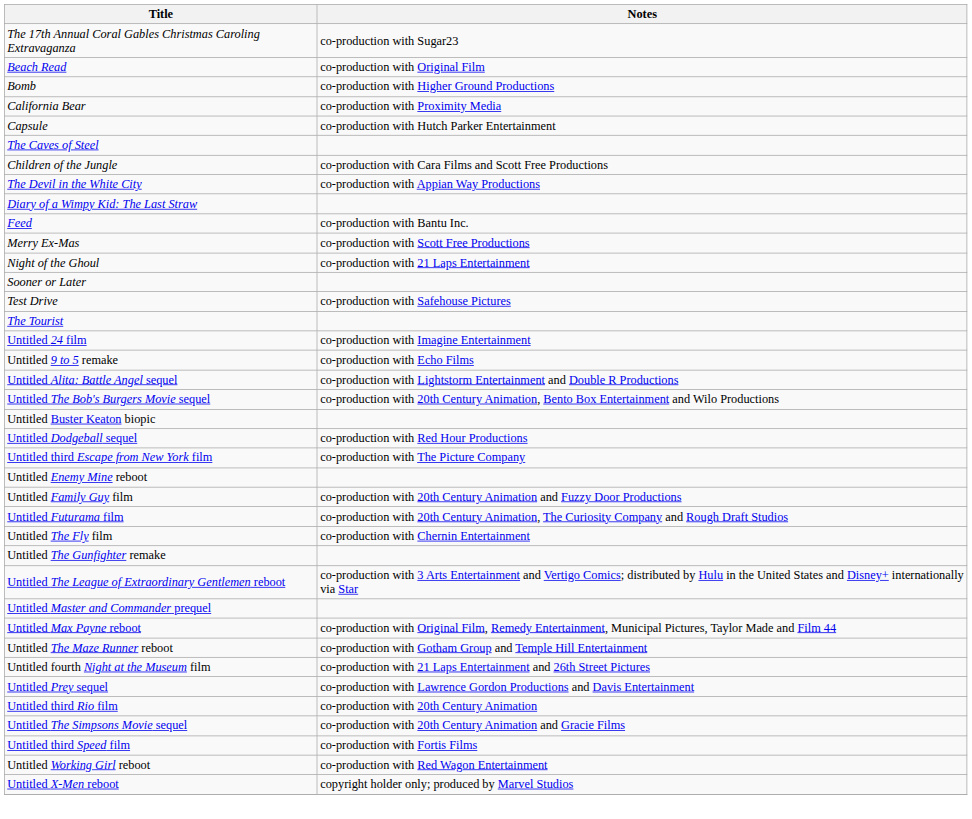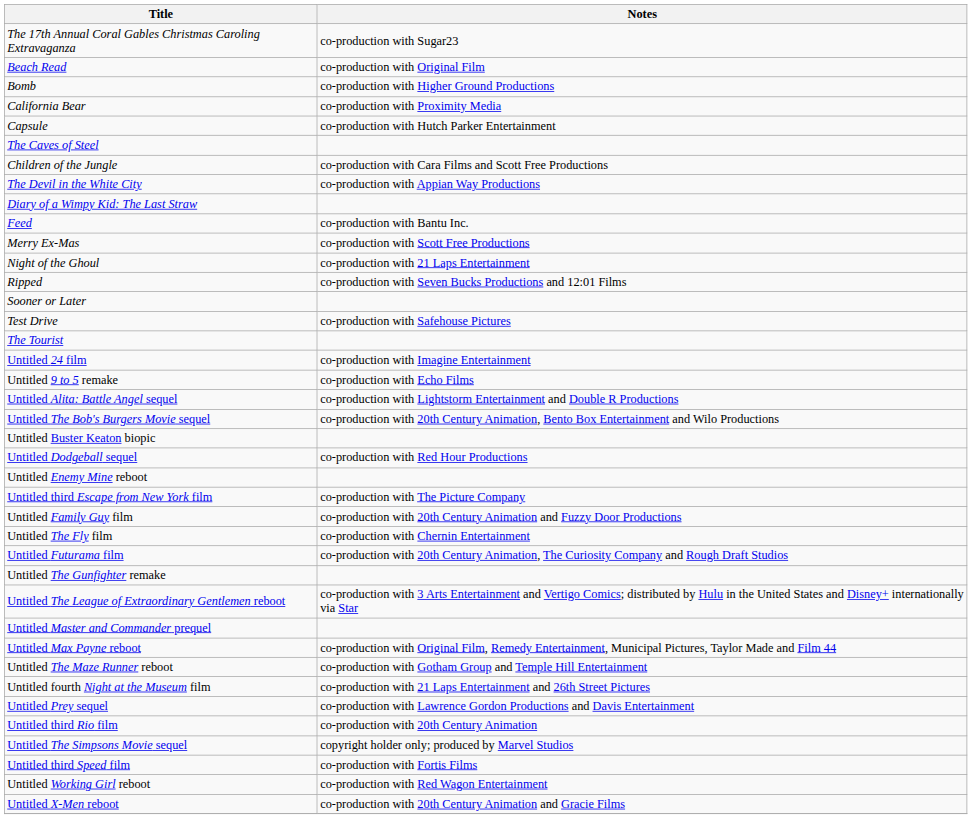+ row: (25, 282)
rows swapped: (77, 477) <-> (110, 457)
rows swapped: (60, 536) <-> (65, 516)
(473, 725) co-production with 20th Century Animation and Gracie Films -> (447, 745) copyright holder only; produced by Marvel Studios
(447, 784) copyright holder only; produced by Marvel Studios -> (473, 804) co-production with 20th Century Animation and Gracie Films
